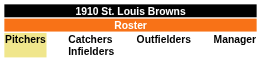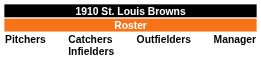(25, 39) khaki background -> (25, 39) no background
